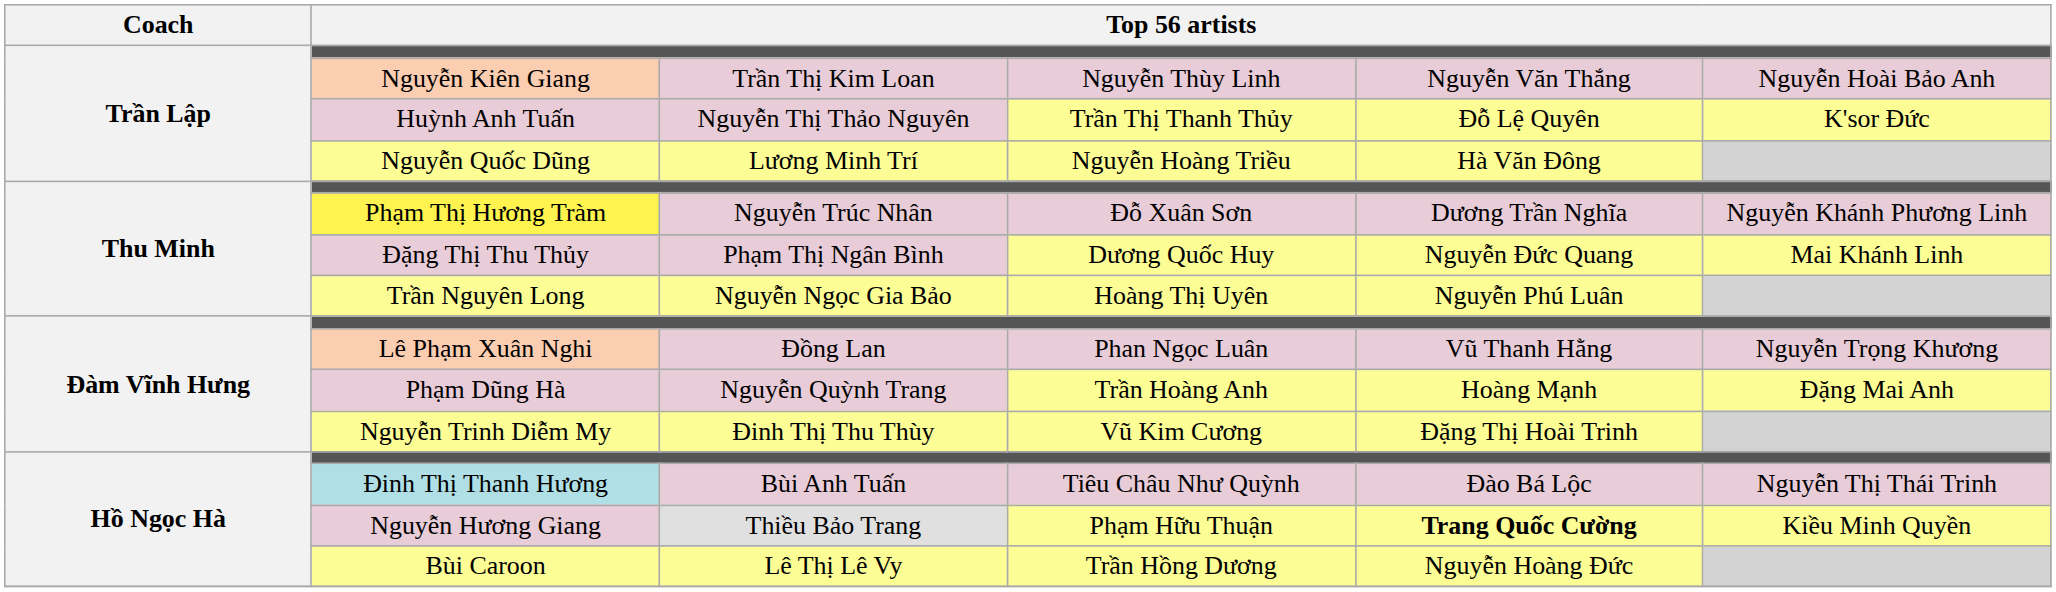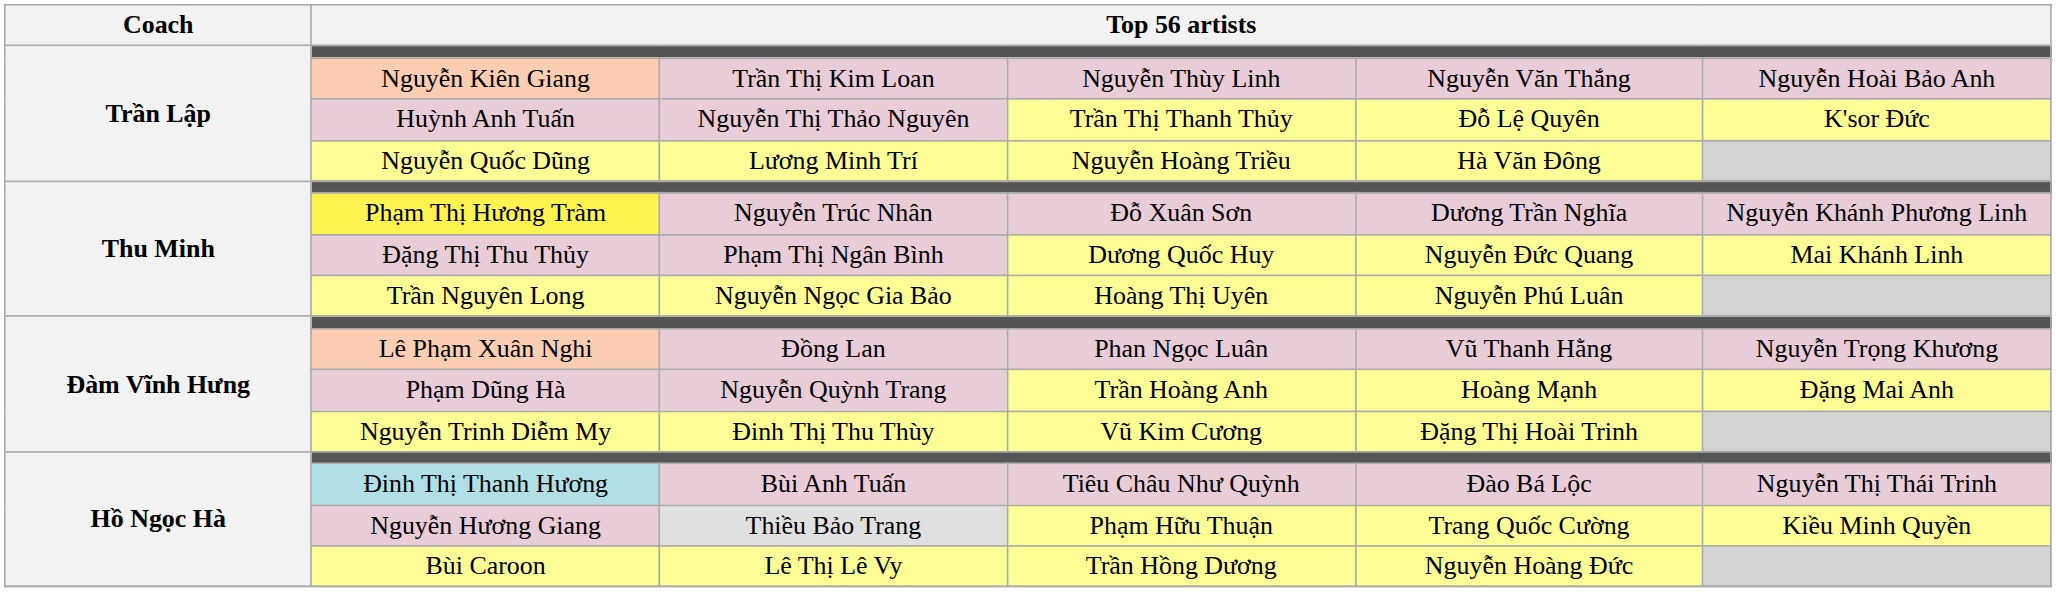(1529, 525) bold -> (1529, 525) normal
